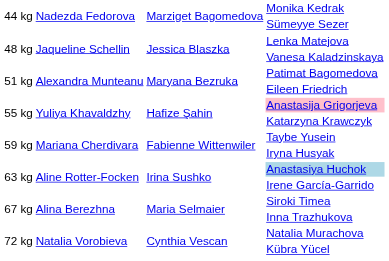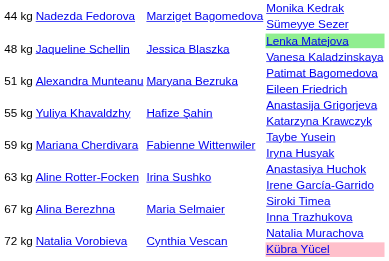(307, 41) no background -> (307, 41) lightgreen background
(322, 105) pink background -> (322, 105) no background
(316, 169) lightblue background -> (316, 169) no background
(298, 249) no background -> (298, 249) pink background
